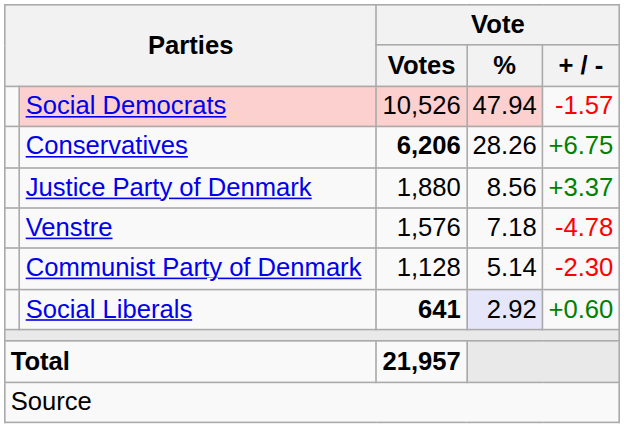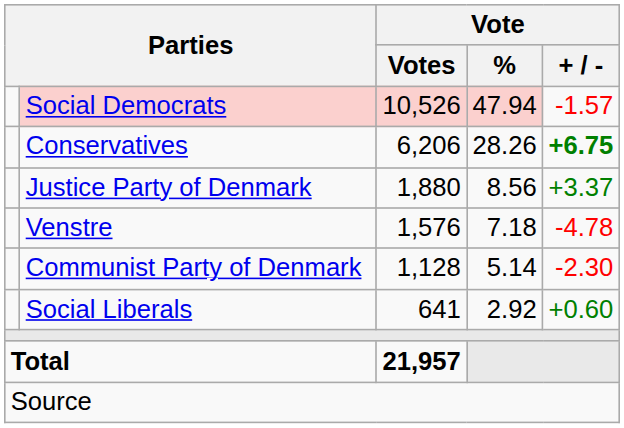(429, 146) bold -> (429, 146) normal
(581, 146) normal -> (581, 146) bold
(439, 308) bold -> (439, 308) normal
(512, 308) lavender background -> (512, 308) no background
